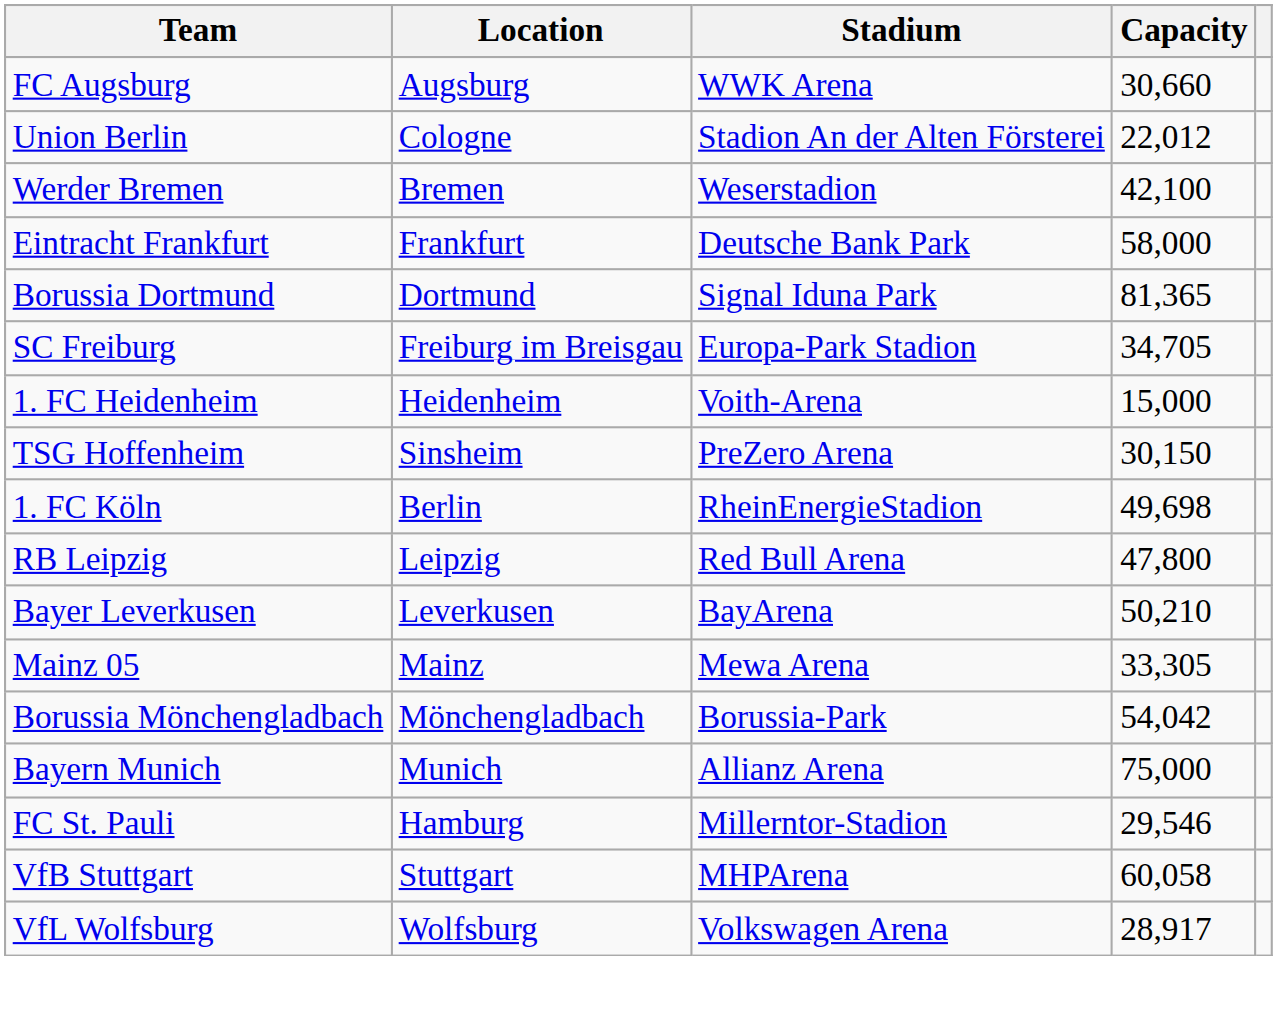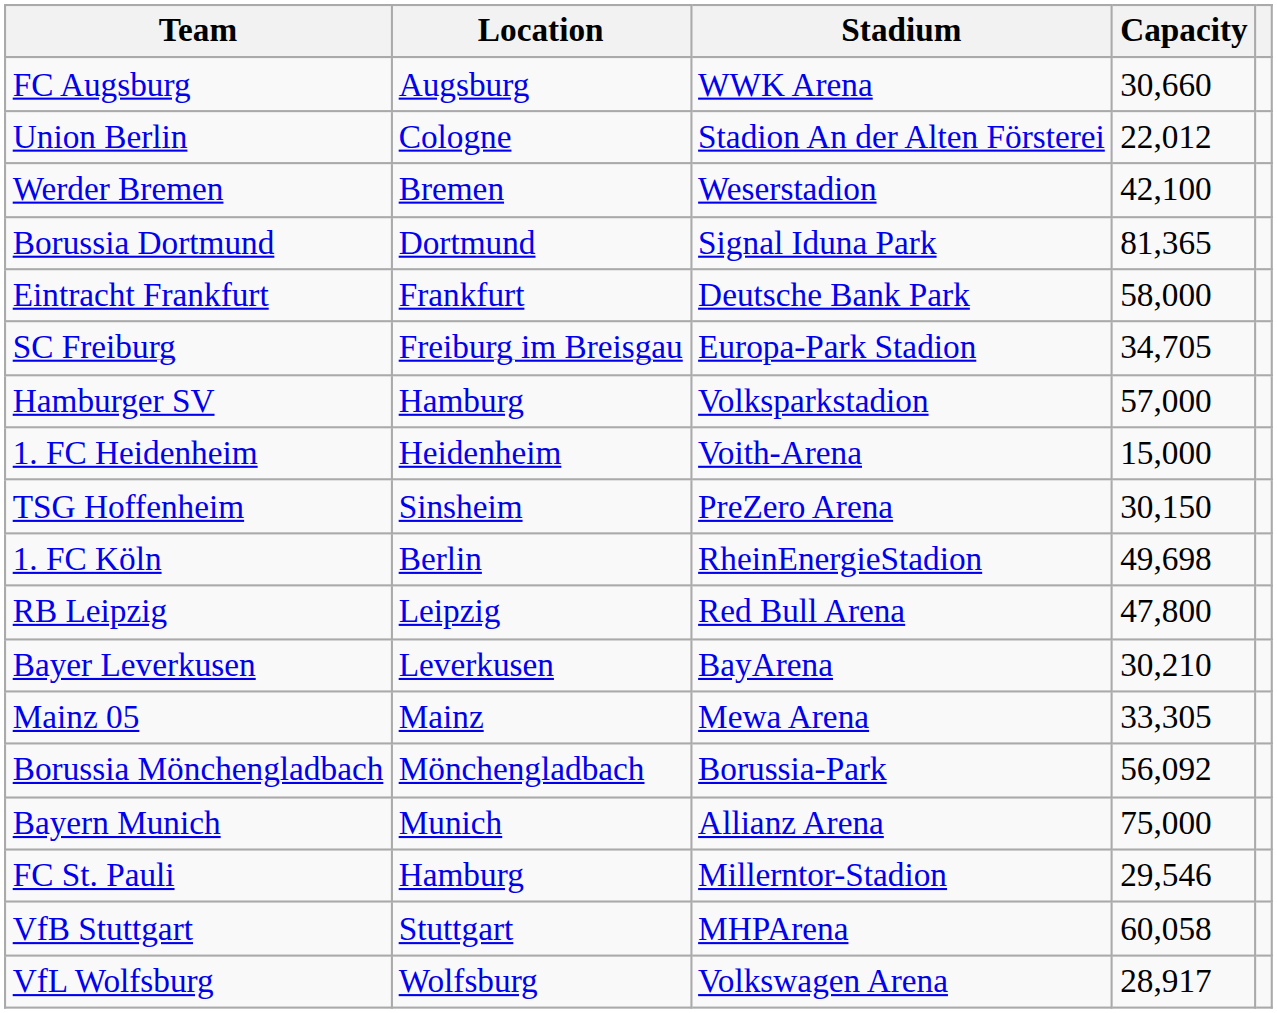rows swapped: (144, 294) <-> (141, 242)
+ row: (114, 400)
(1166, 611) 50,210 -> (1166, 664) 30,210
(1166, 717) 54,042 -> (1166, 769) 56,092
